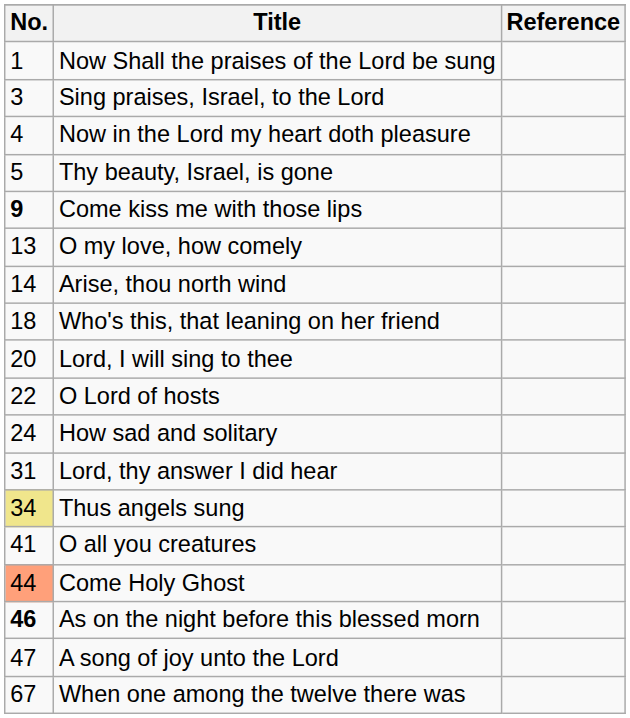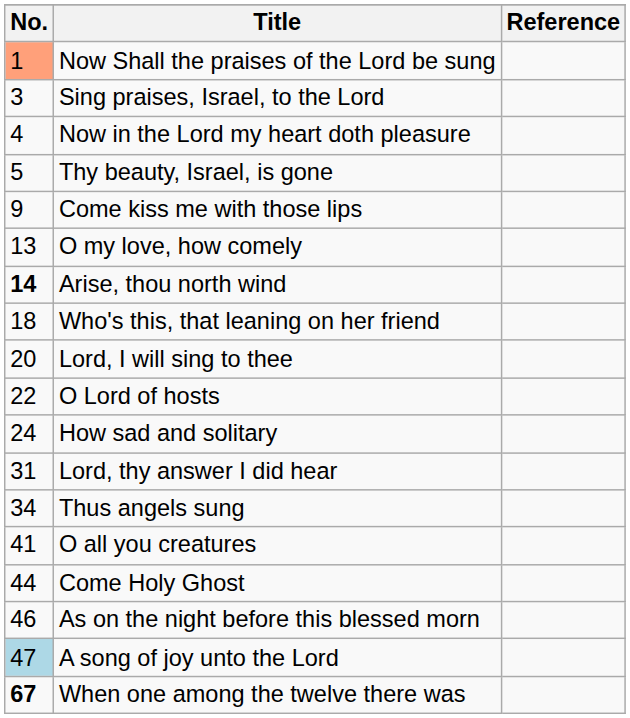(17, 60) no background -> (17, 60) lightsalmon background
(17, 209) bold -> (17, 209) normal
(23, 284) normal -> (23, 284) bold
(23, 508) khaki background -> (23, 508) no background
(23, 582) lightsalmon background -> (23, 582) no background
(23, 619) bold -> (23, 619) normal
(23, 657) no background -> (23, 657) lightblue background
(23, 694) normal -> (23, 694) bold
